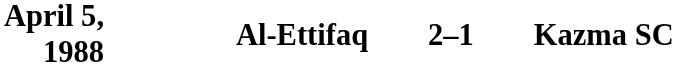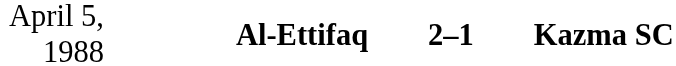(54, 34) bold -> (57, 34) normal
